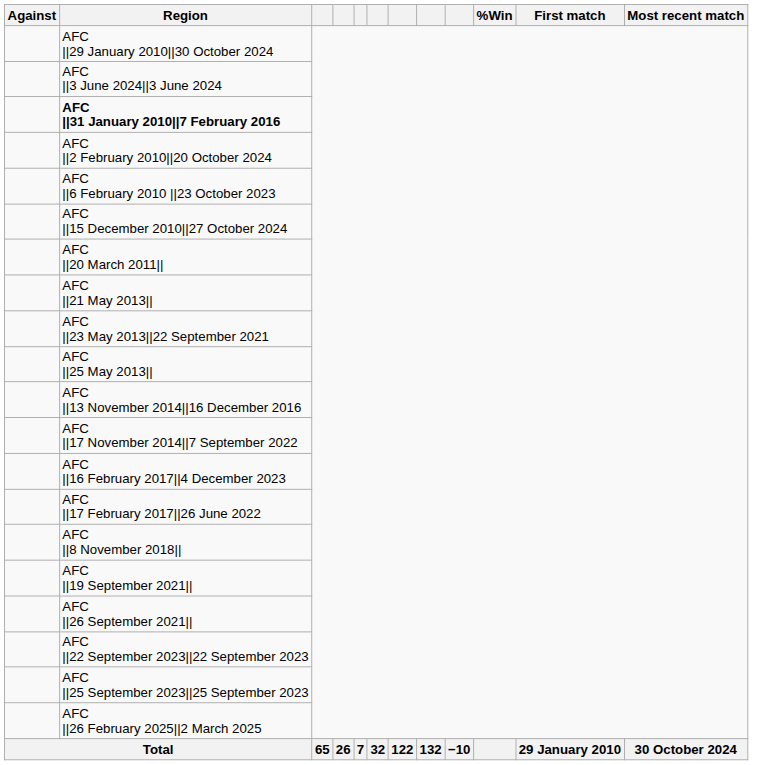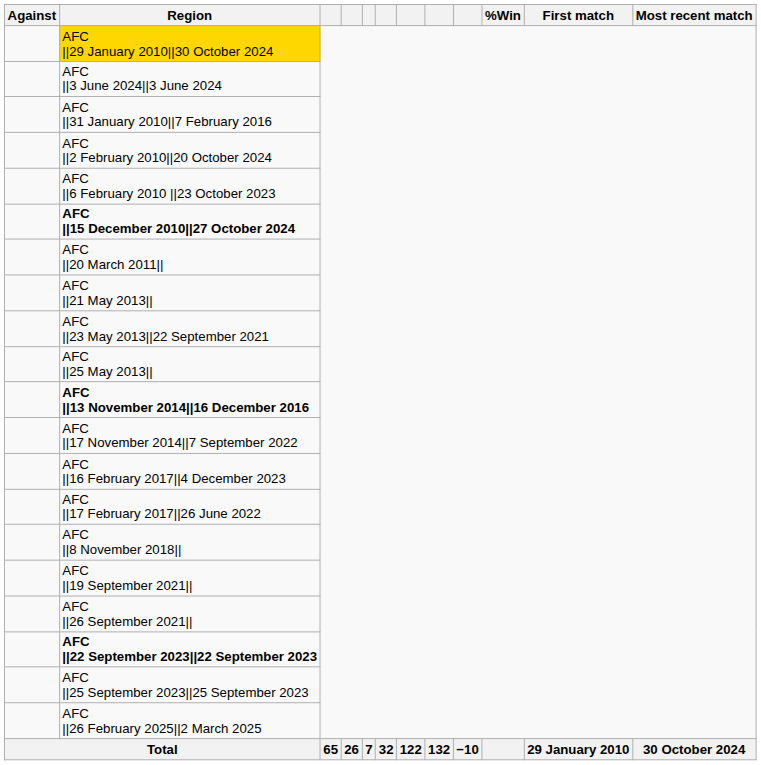(168, 44) no background -> (168, 44) gold background
(171, 115) bold -> (167, 115) normal
(175, 222) normal -> (179, 222) bold
(182, 400) normal -> (186, 400) bold
(186, 650) normal -> (190, 650) bold
